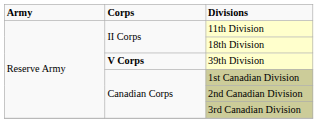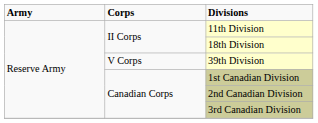(126, 61) bold -> (125, 61) normal
